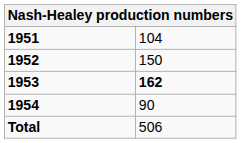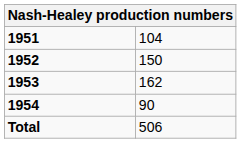(151, 82) bold -> (151, 82) normal
